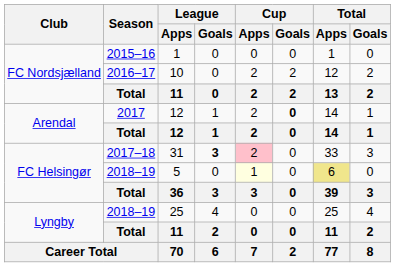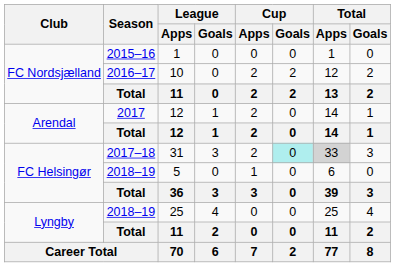(293, 113) bold -> (293, 113) normal
(215, 152) bold -> (215, 152) normal
(254, 152) pink background -> (254, 152) no background
(293, 152) no background -> (293, 152) paleturquoise background
(331, 152) no background -> (331, 152) lightgrey background
(254, 172) lightyellow background -> (254, 172) no background
(331, 172) khaki background -> (331, 172) no background
